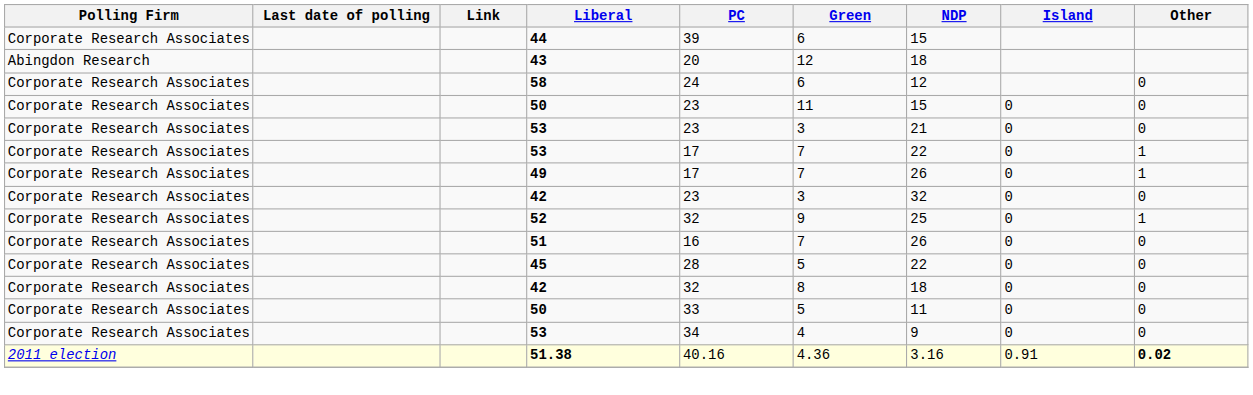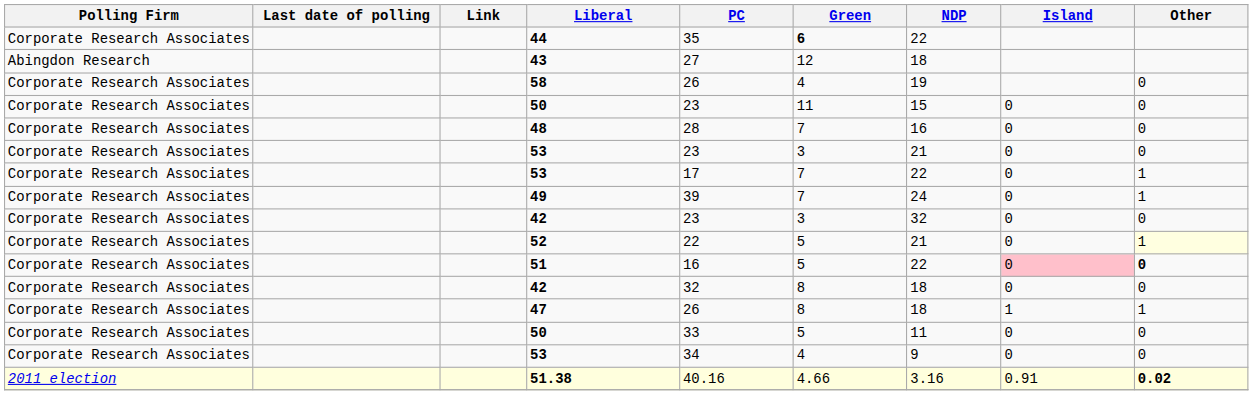(691, 39) 39 -> (691, 39) 35
(801, 39) normal -> (801, 39) bold
(919, 39) 15 -> (919, 39) 22
(691, 61) 20 -> (691, 61) 27
(691, 84) 24 -> (691, 84) 26
(801, 84) 6 -> (801, 84) 4
(919, 84) 12 -> (919, 84) 19
+ row: (129, 129)
(691, 175) 17 -> (691, 197) 39
(919, 175) 26 -> (919, 197) 24
(691, 220) 32 -> (691, 243) 22
(801, 220) 9 -> (801, 243) 5
(919, 220) 25 -> (919, 243) 21
(1142, 220) no background -> (1142, 243) lightyellow background
(801, 243) 7 -> (801, 265) 5
(919, 243) 26 -> (919, 265) 22
(1009, 243) no background -> (1009, 265) pink background
(1142, 243) normal -> (1142, 265) bold
- row: (129, 265)
+ row: (129, 311)
(813, 356) 4.36 -> (813, 379) 4.66
